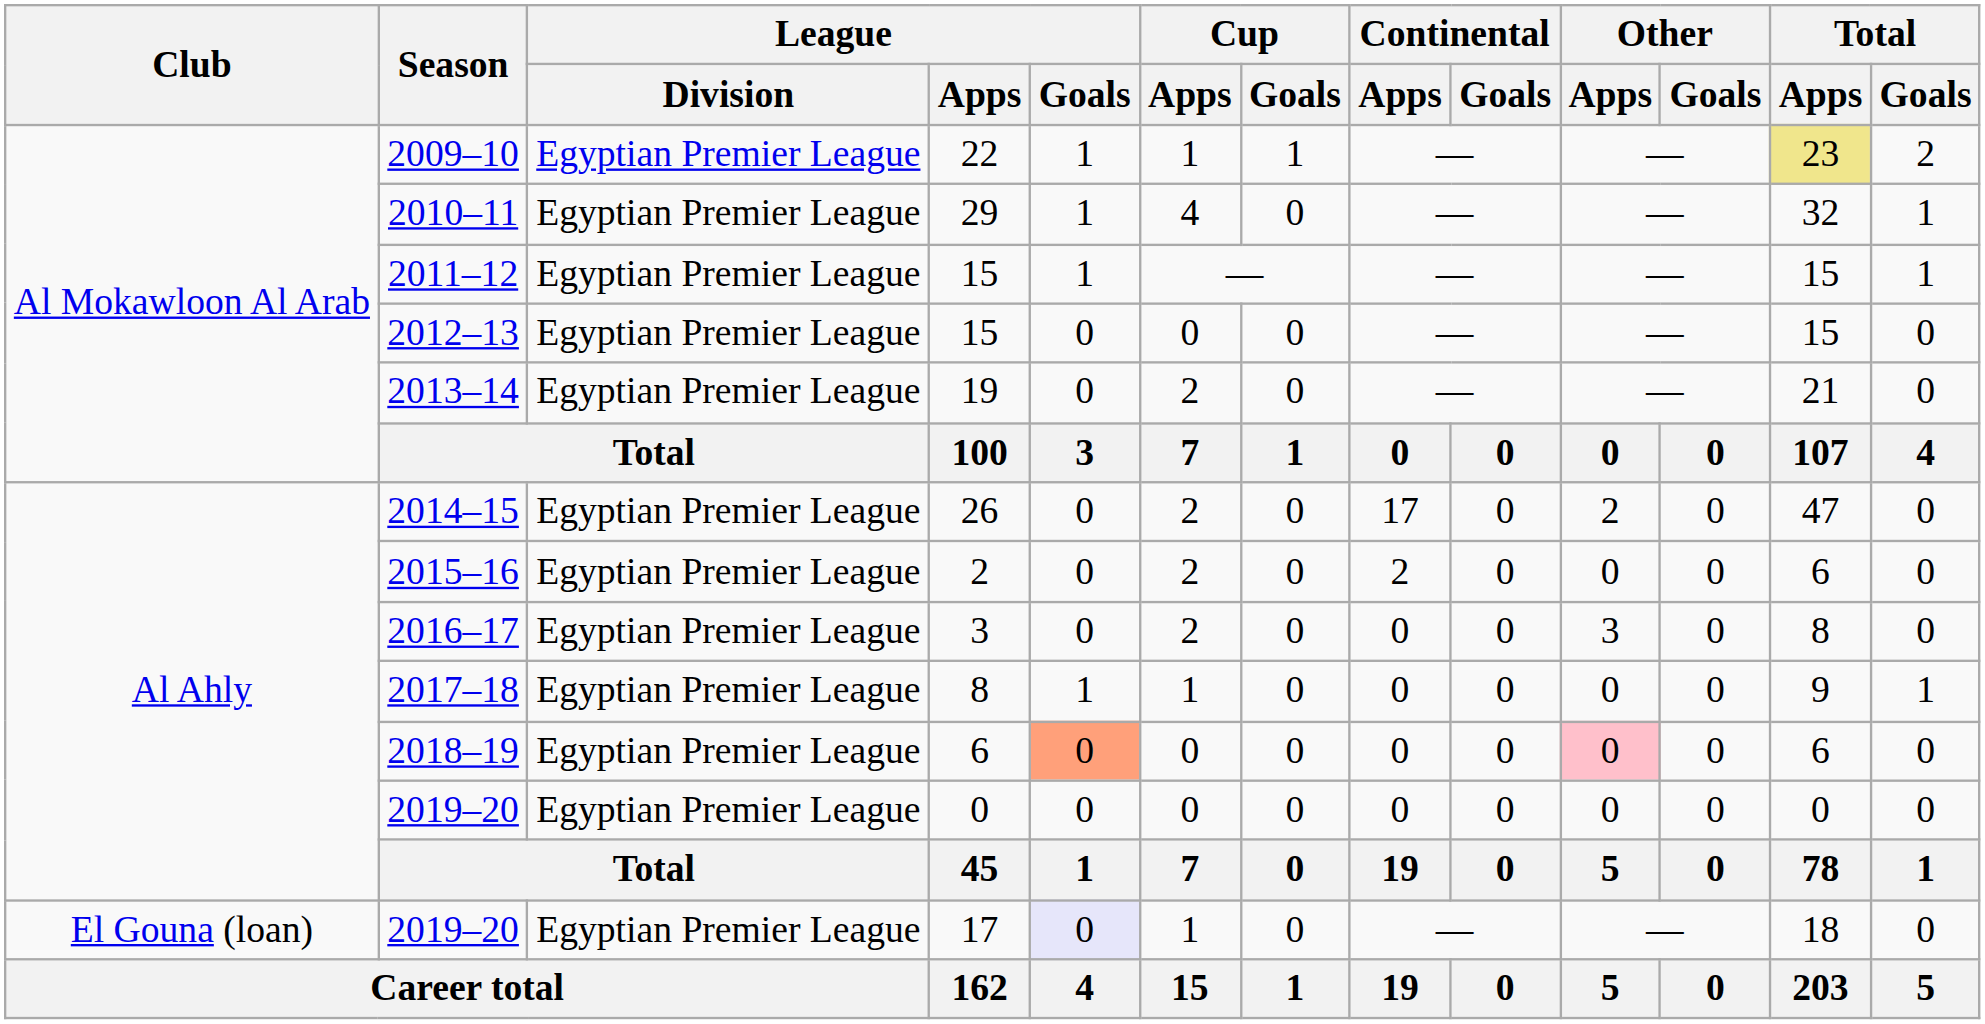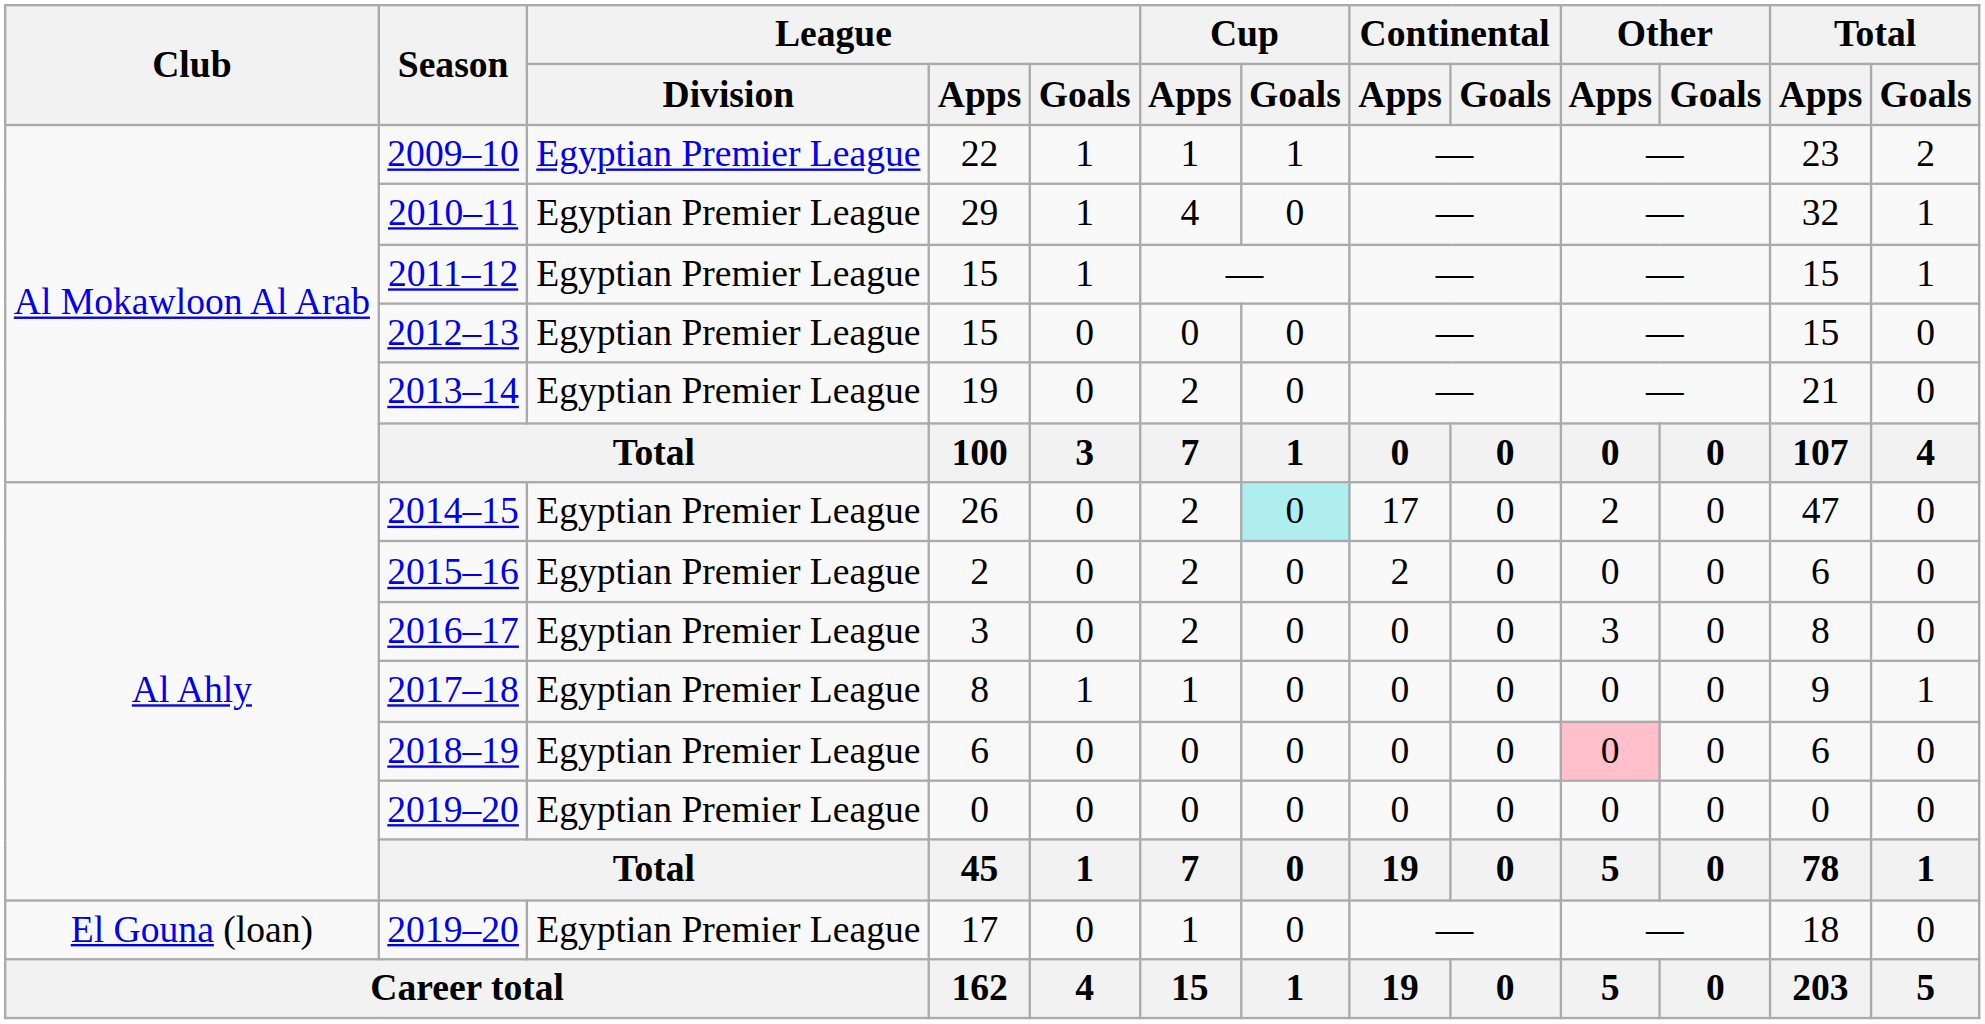(1820, 153) khaki background -> (1820, 153) no background
(1295, 511) no background -> (1295, 511) paleturquoise background
(1085, 749) lightsalmon background -> (1085, 749) no background
(1085, 928) lavender background -> (1085, 928) no background
